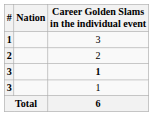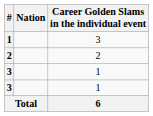(98, 71) bold -> (98, 71) normal
